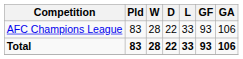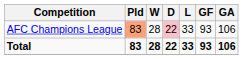(135, 29) no background -> (135, 29) lightsalmon background
(171, 29) no background -> (171, 29) pink background
